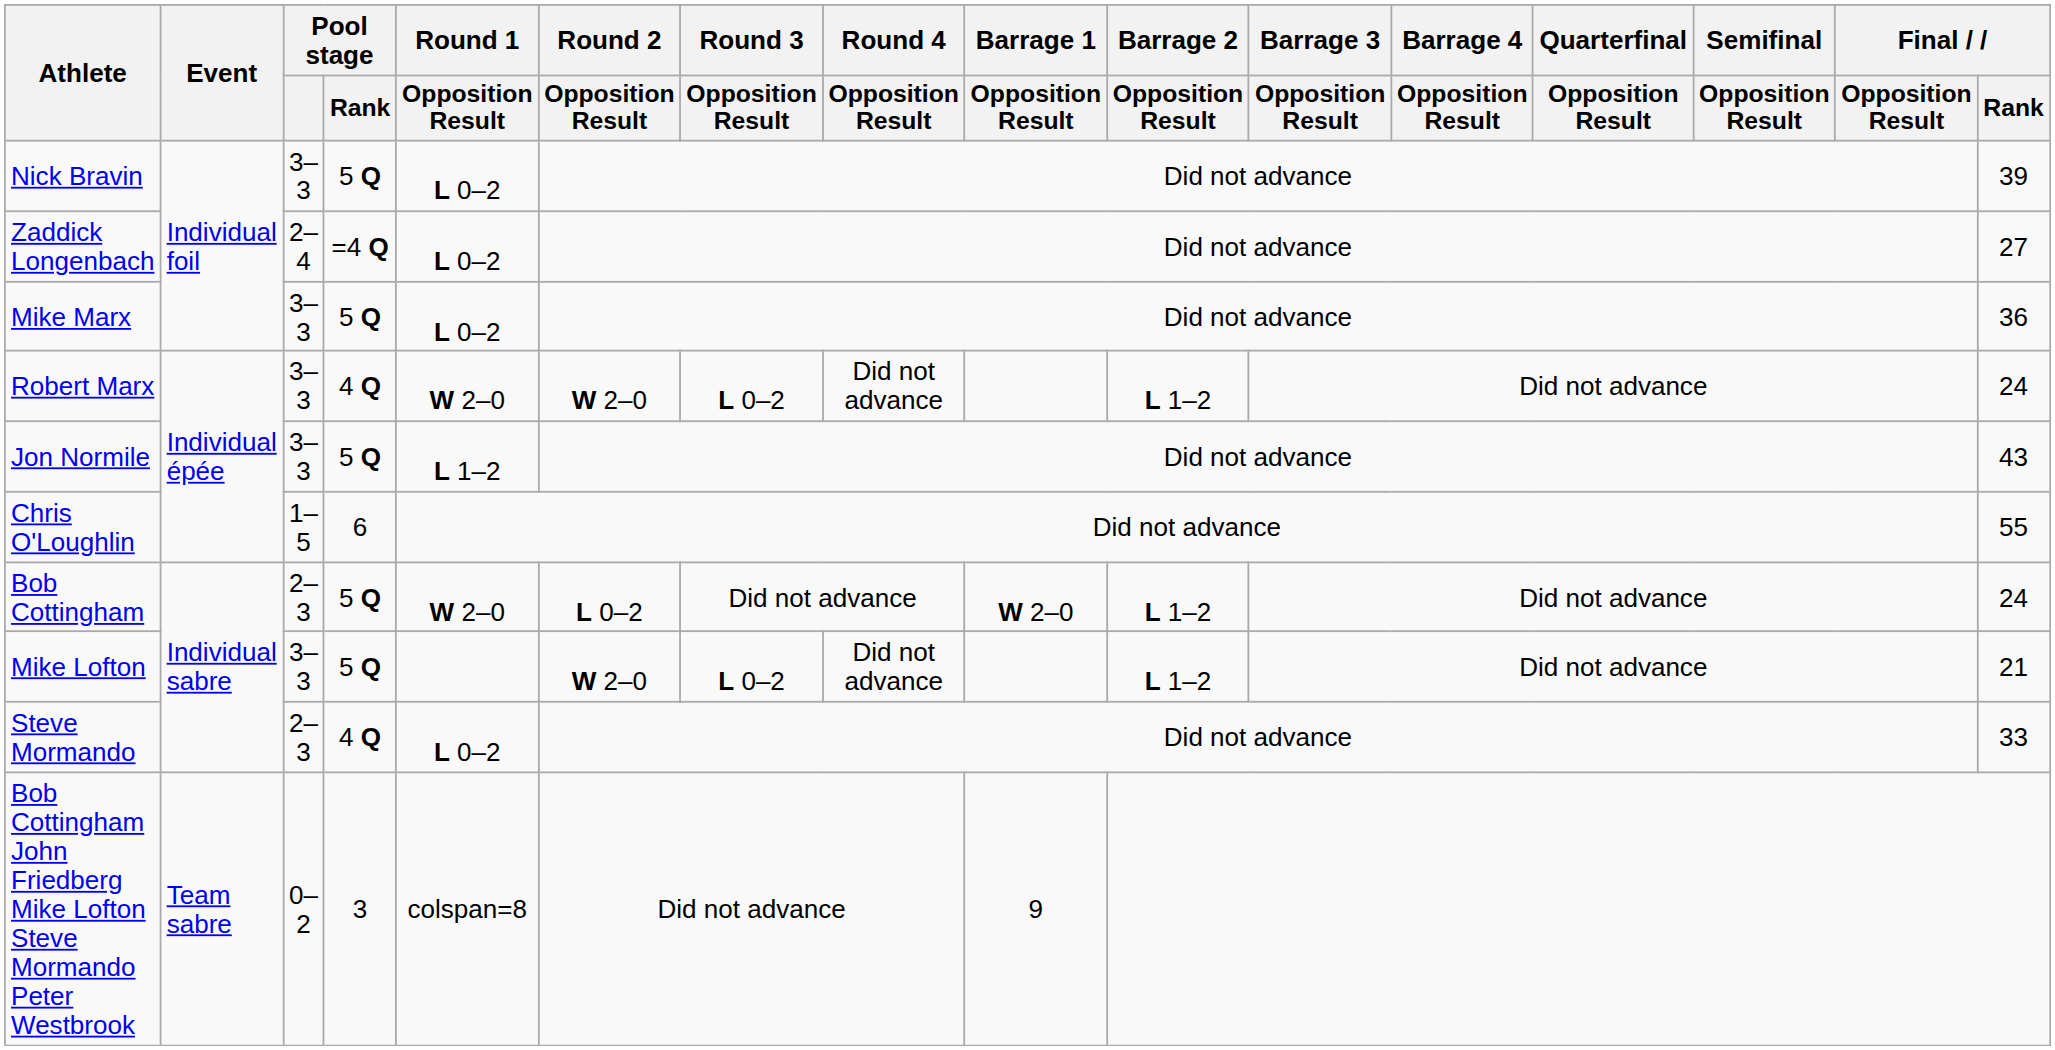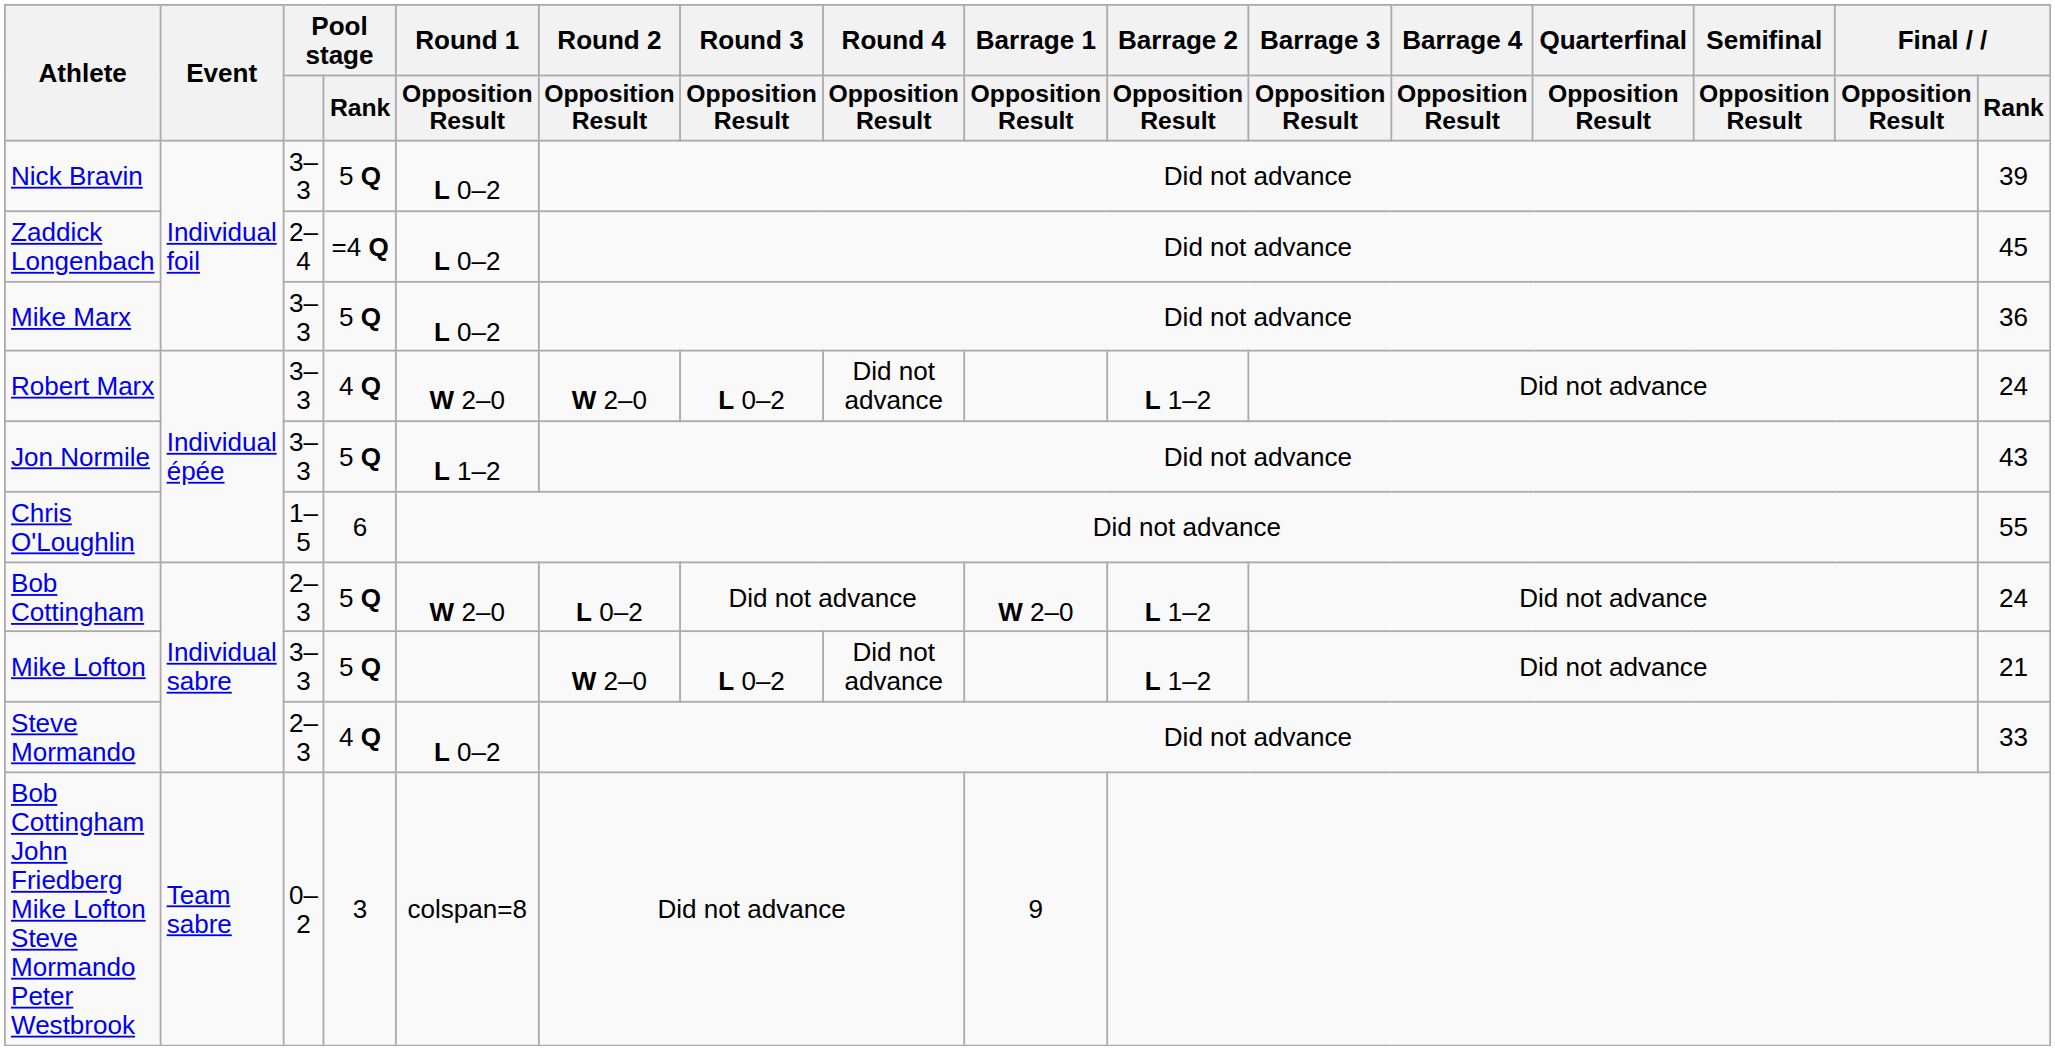(2014, 247) 27 -> (2014, 247) 45
